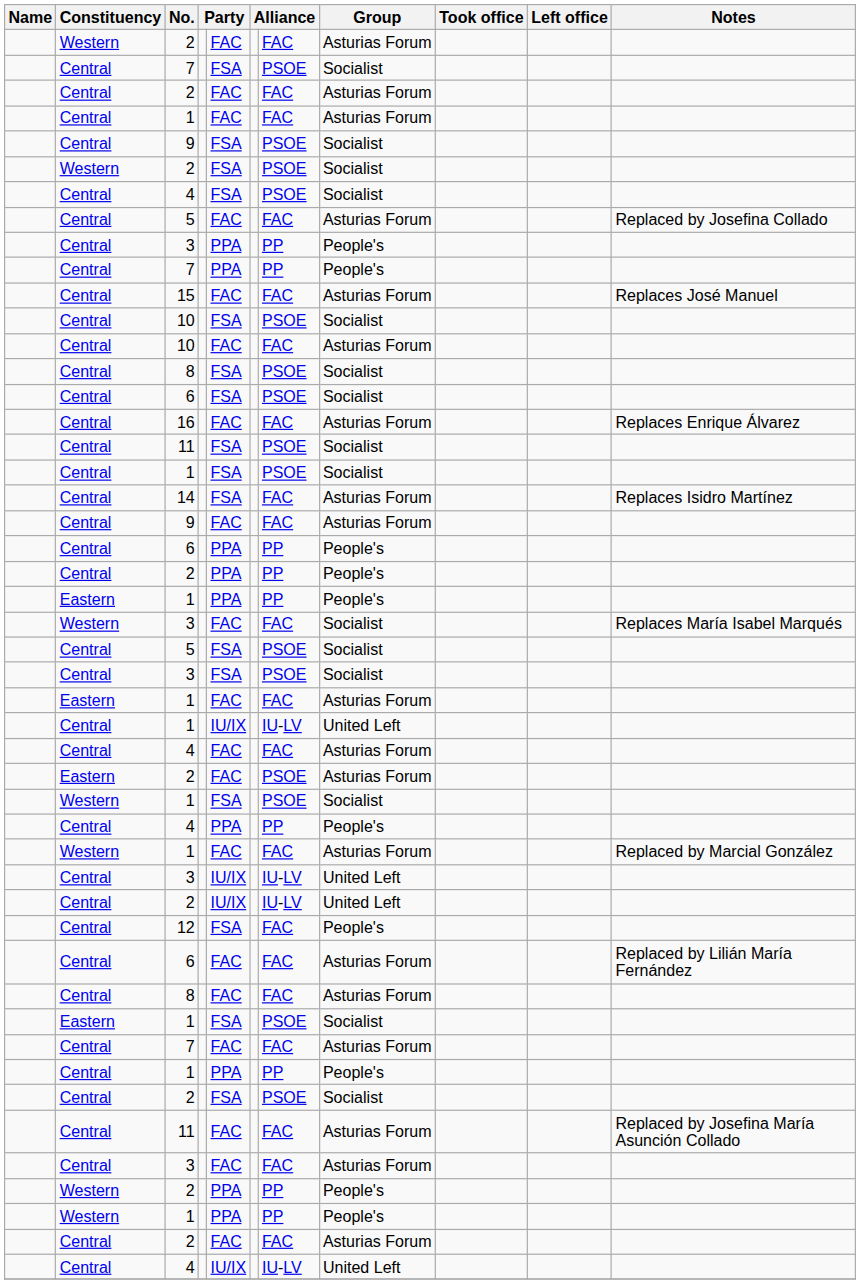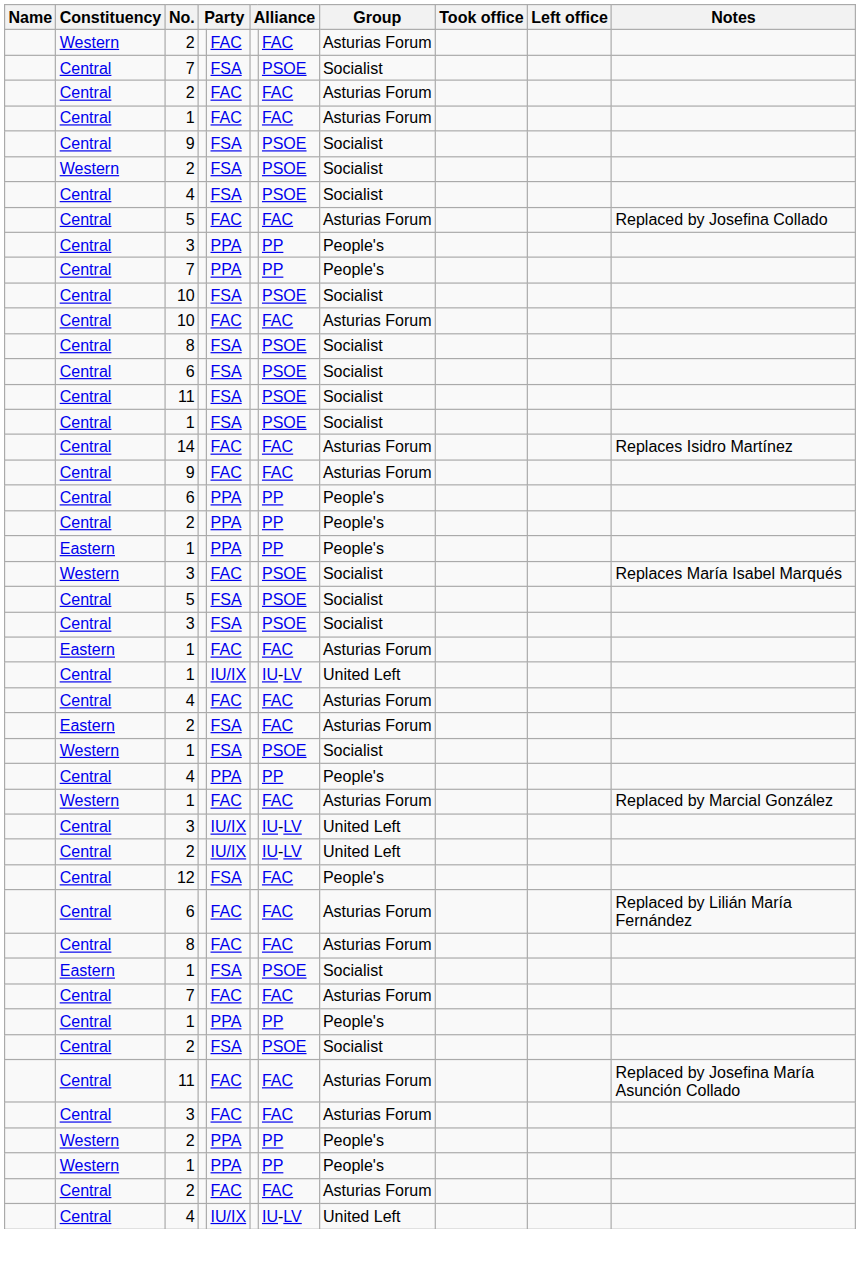- row: (86, 295)
- row: (86, 422)
(226, 497) FSA -> (226, 447) FAC
(278, 624) FAC -> (284, 573) PSOE
(226, 776) FAC -> (226, 725) FSA
(284, 776) PSOE -> (278, 725) FAC
